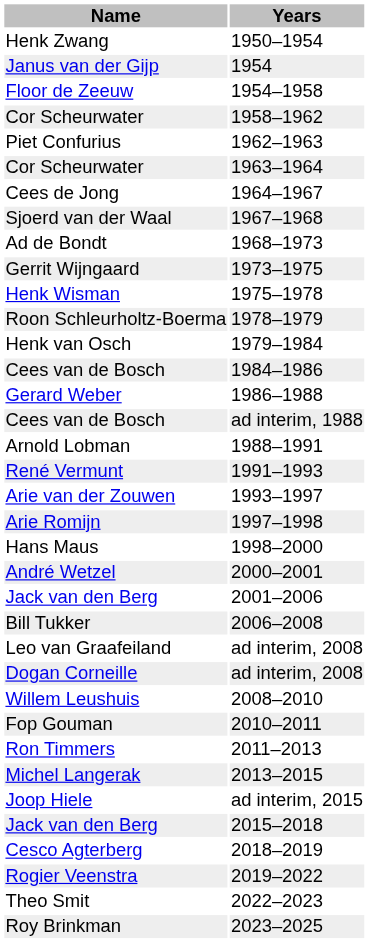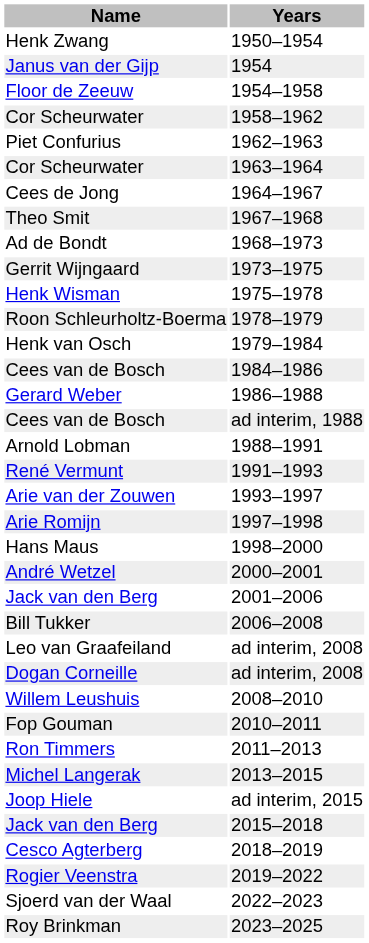(88, 218) Sjoerd van der Waal -> (47, 218) Theo Smit
(47, 901) Theo Smit -> (88, 901) Sjoerd van der Waal
